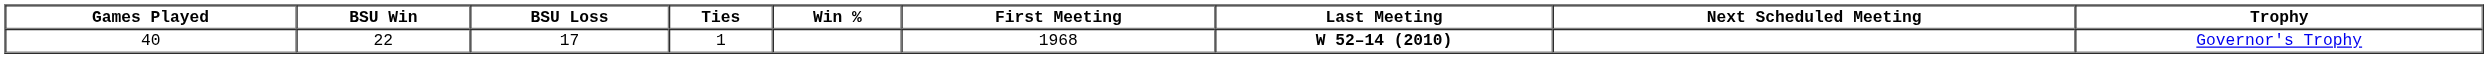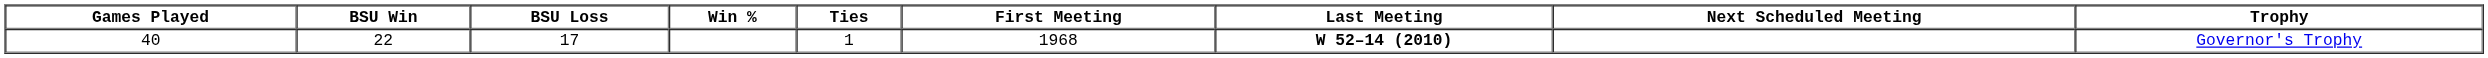columns swapped: (721, 17) <-> (837, 17)
